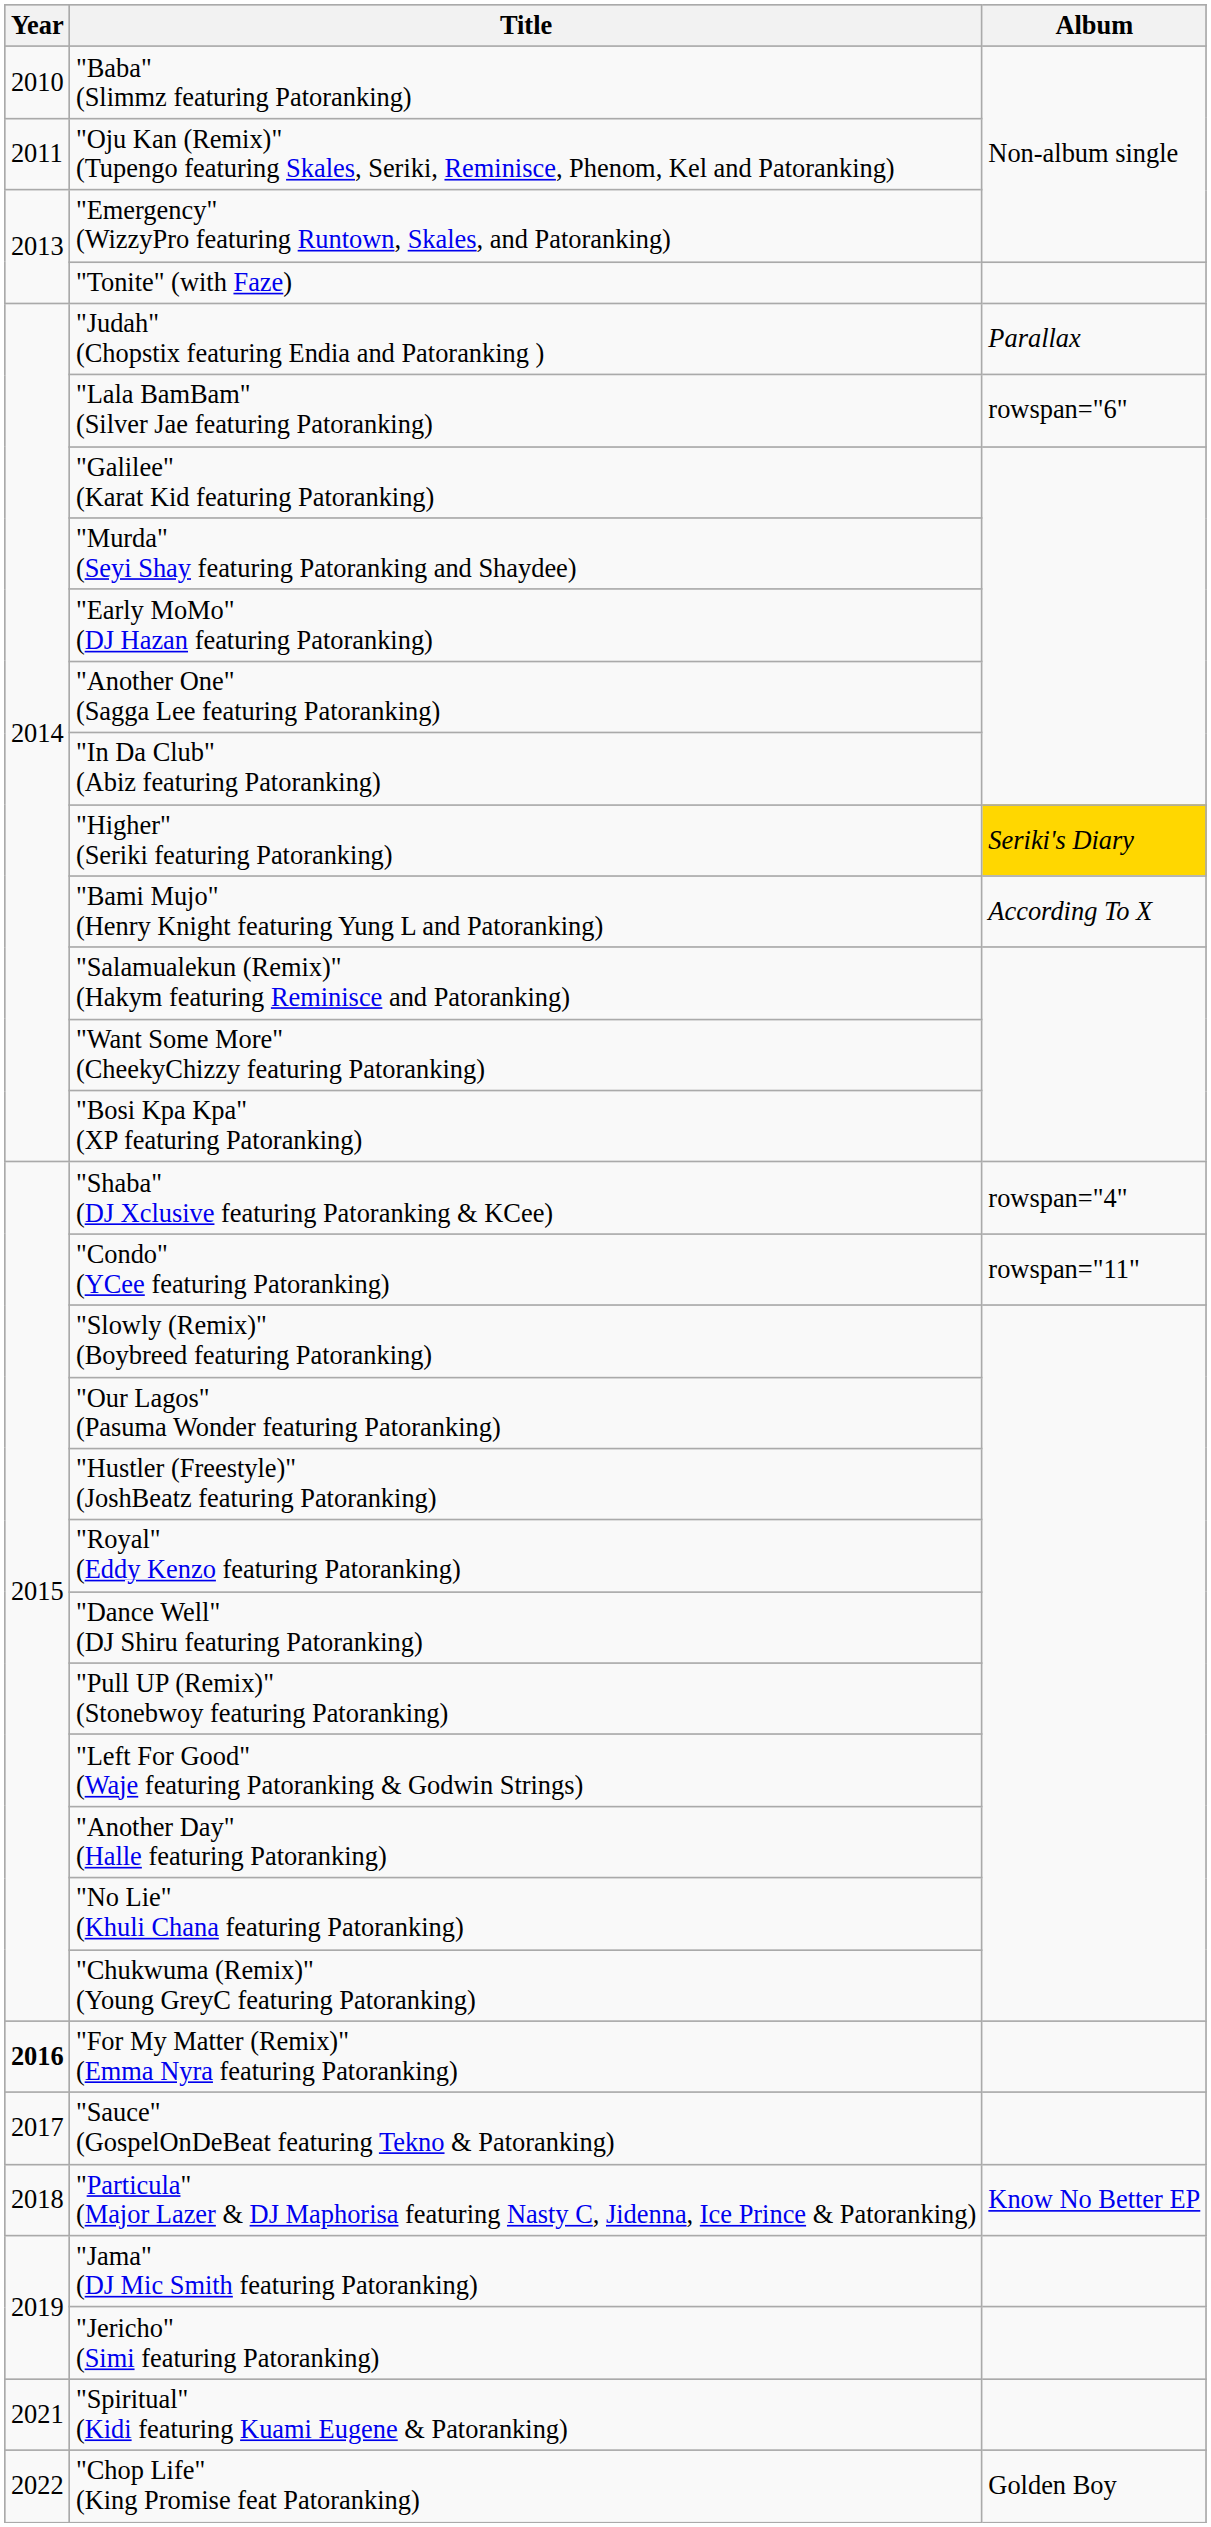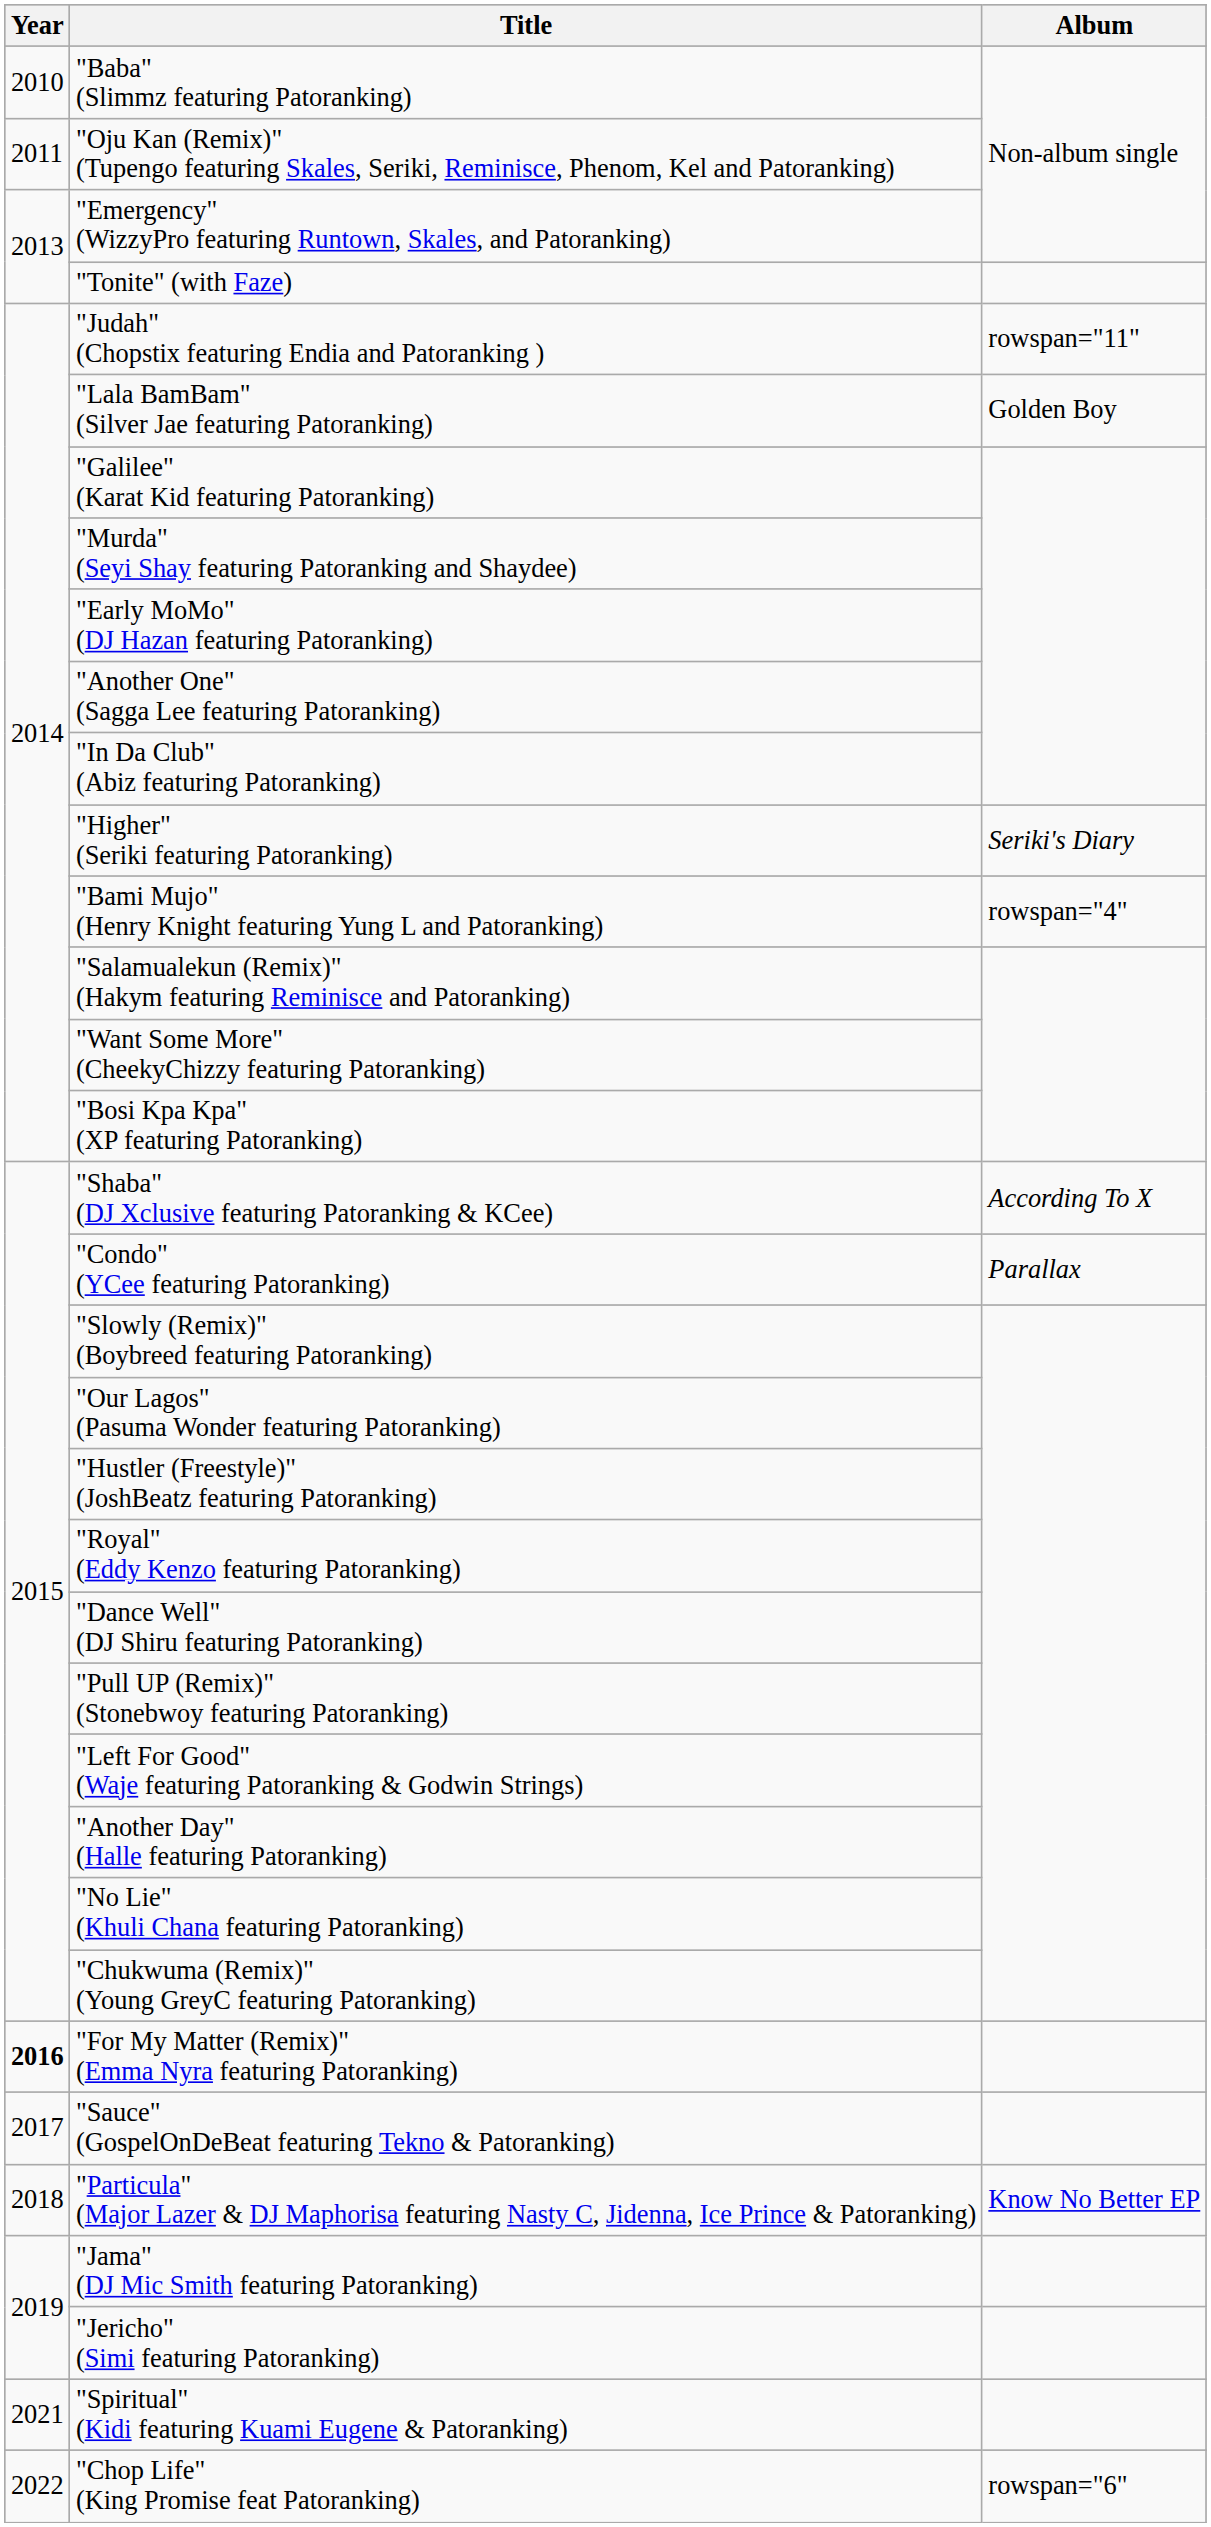(1035, 338) Parallax -> (1064, 338) rowspan="11"
(1058, 410) rowspan="6" -> (1053, 410) Golden Boy
(1061, 839) gold background -> (1061, 839) no background
(1070, 911) According To X -> (1058, 911) rowspan="4"
(1058, 1197) rowspan="4" -> (1070, 1197) According To X
(1064, 1269) rowspan="11" -> (1035, 1269) Parallax
(1053, 2485) Golden Boy -> (1058, 2485) rowspan="6"
